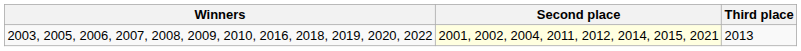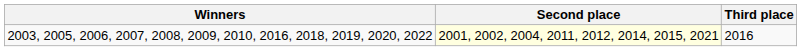(739, 35) 2013 -> (739, 35) 2016
